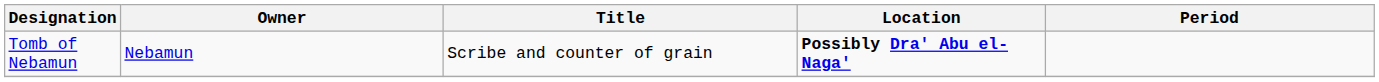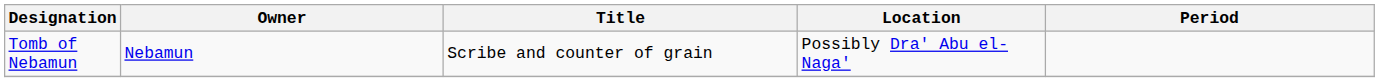(905, 54) bold -> (905, 54) normal
